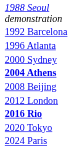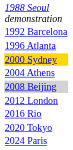(31, 59) no background -> (31, 59) gold background
(31, 73) bold -> (30, 73) normal
(31, 86) no background -> (31, 86) lightgrey background
(23, 114) bold -> (23, 114) normal
